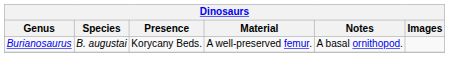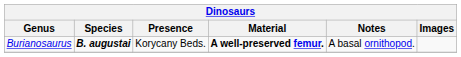(102, 44) normal -> (103, 44) bold
(259, 44) normal -> (267, 44) bold
